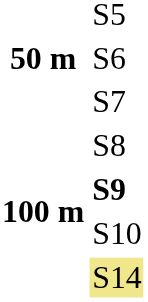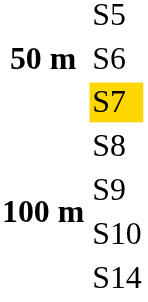(109, 101) no background -> (109, 101) gold background
(109, 189) bold -> (109, 189) normal
(117, 277) khaki background -> (117, 277) no background
